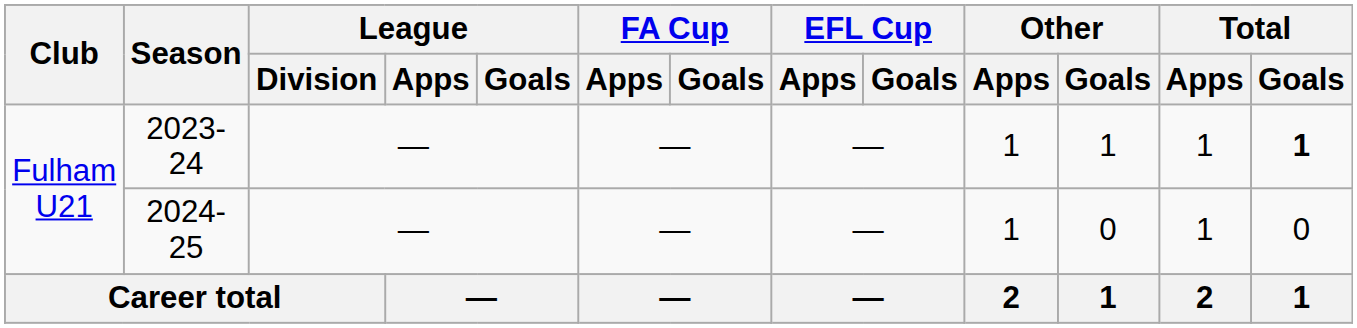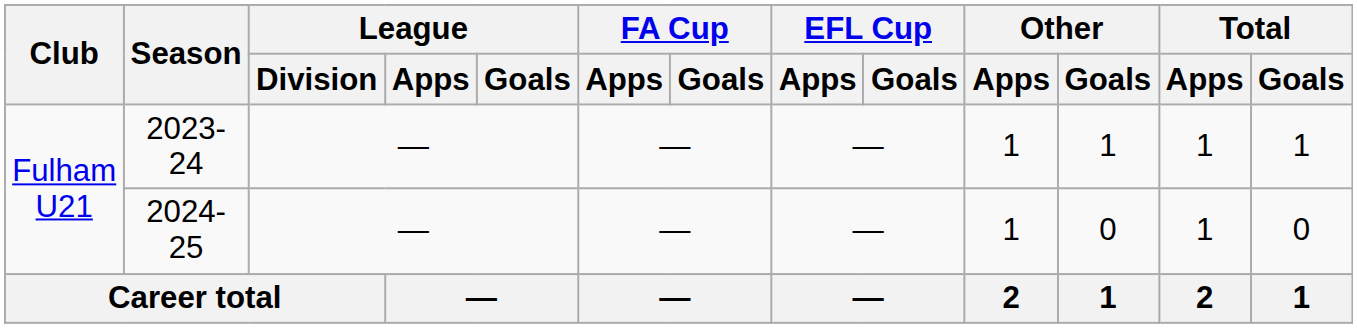(1301, 145) bold -> (1301, 145) normal
